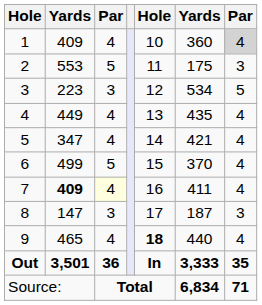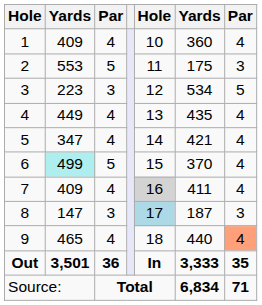(240, 41) lightgrey background -> (240, 41) no background
(70, 164) no background -> (70, 164) paleturquoise background
(70, 189) bold -> (70, 189) normal
(111, 189) lightyellow background -> (111, 189) no background
(154, 189) no background -> (154, 189) lightgrey background
(154, 213) no background -> (154, 213) lightblue background
(154, 238) bold -> (154, 238) normal
(240, 238) no background -> (240, 238) lightsalmon background
